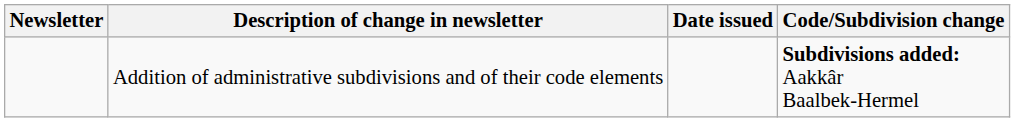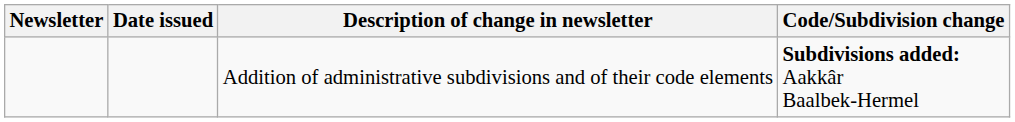columns swapped: (723, 20) <-> (388, 20)
